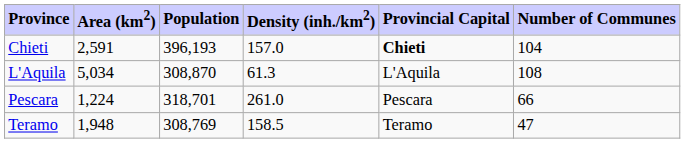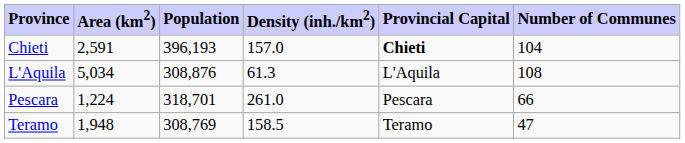(190, 73) 308,870 -> (190, 73) 308,876
